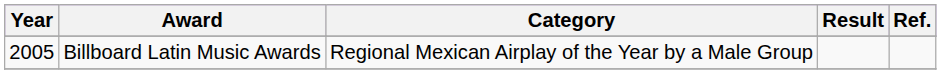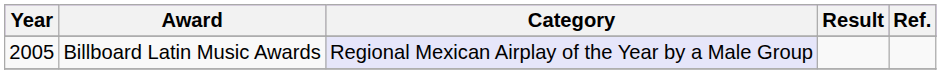(572, 52) no background -> (572, 52) lavender background
